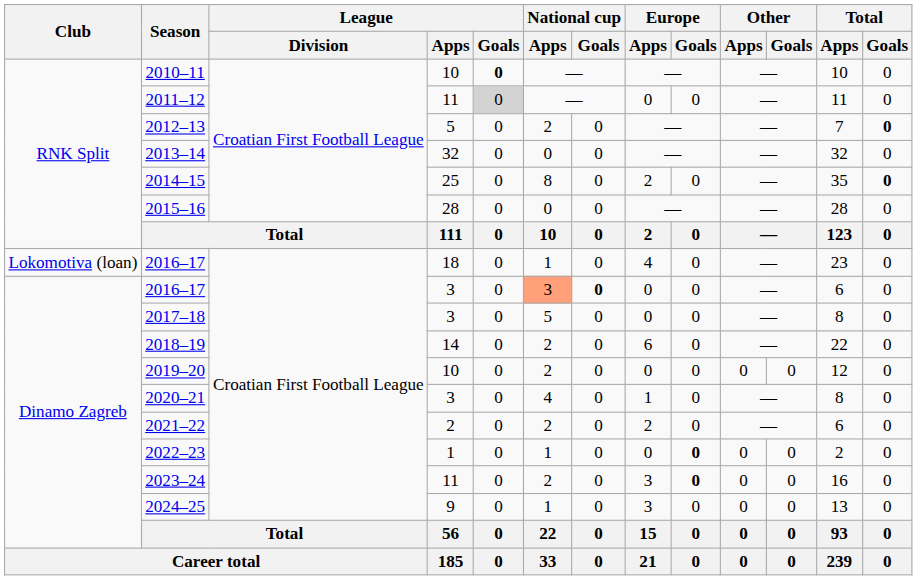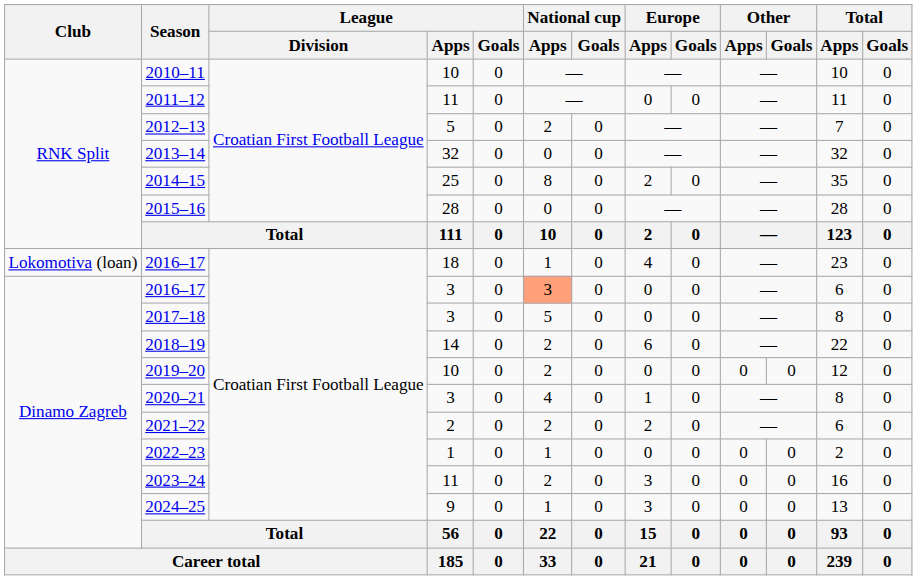(498, 72) bold -> (498, 72) normal
(498, 99) lightgrey background -> (498, 99) no background
(887, 126) bold -> (887, 126) normal
(887, 180) bold -> (887, 180) normal
(599, 289) bold -> (599, 289) normal
(696, 452) bold -> (696, 452) normal
(696, 479) bold -> (696, 479) normal
